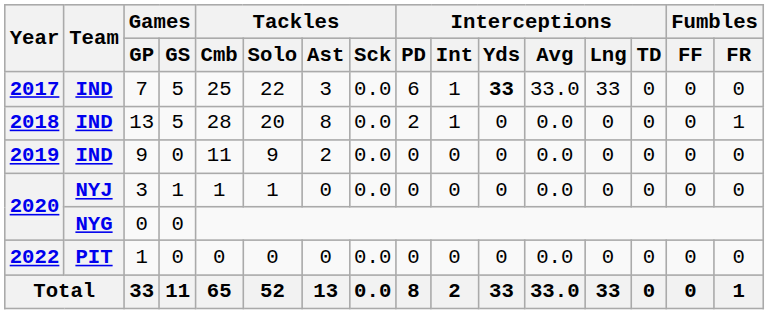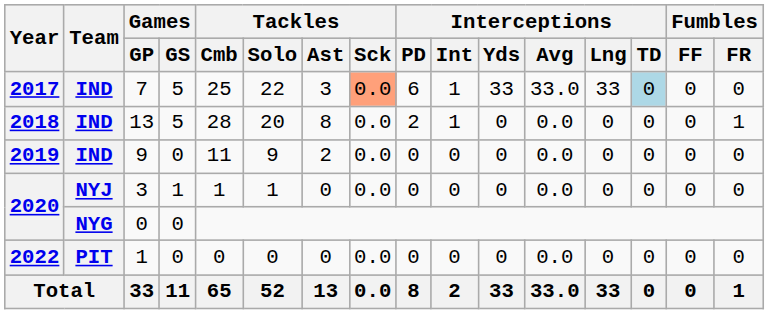(373, 89) no background -> (373, 89) lightsalmon background
(501, 89) bold -> (501, 89) normal
(649, 89) no background -> (649, 89) lightblue background
